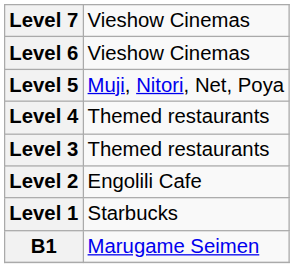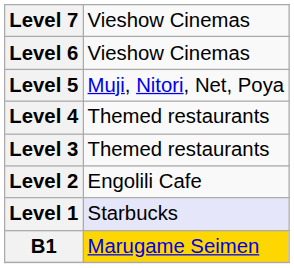(133, 213) no background -> (133, 213) lavender background
(173, 246) no background -> (173, 246) gold background
